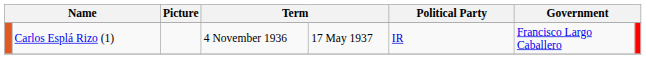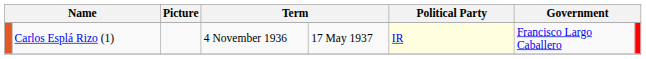(398, 38) no background -> (398, 38) lightyellow background
